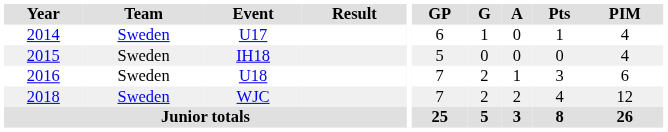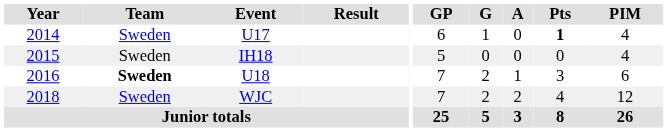(560, 34) normal -> (560, 34) bold
(144, 76) normal -> (145, 76) bold
